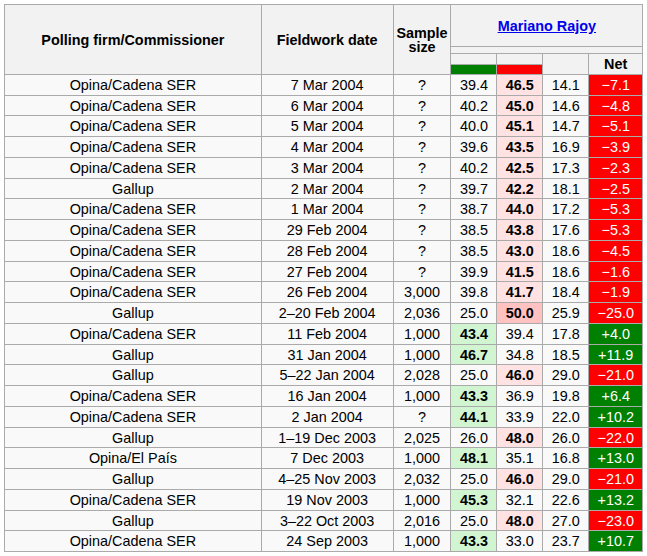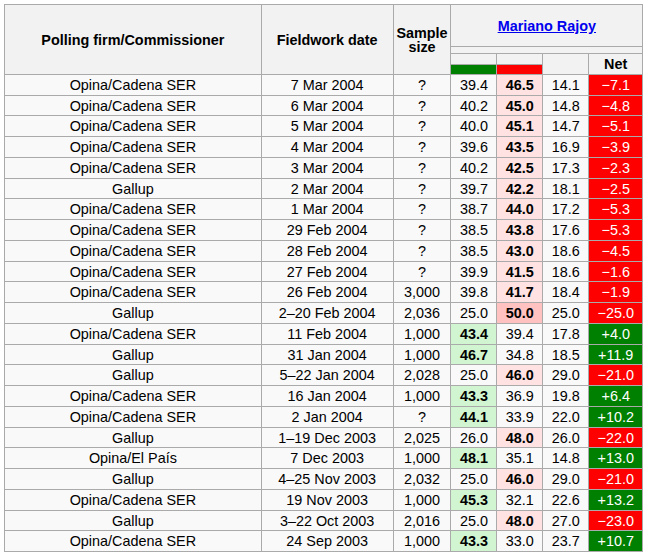(566, 106) 14.6 -> (566, 106) 14.8
(566, 313) 25.9 -> (566, 313) 25.0
(566, 458) 16.8 -> (566, 458) 14.8
